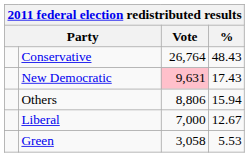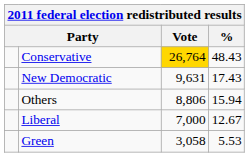(187, 57) no background -> (187, 57) gold background
(191, 78) pink background -> (191, 78) no background
